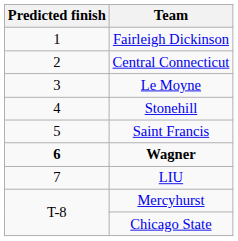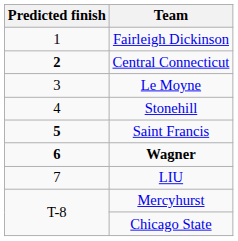(57, 62) normal -> (57, 62) bold
(57, 131) normal -> (57, 131) bold
